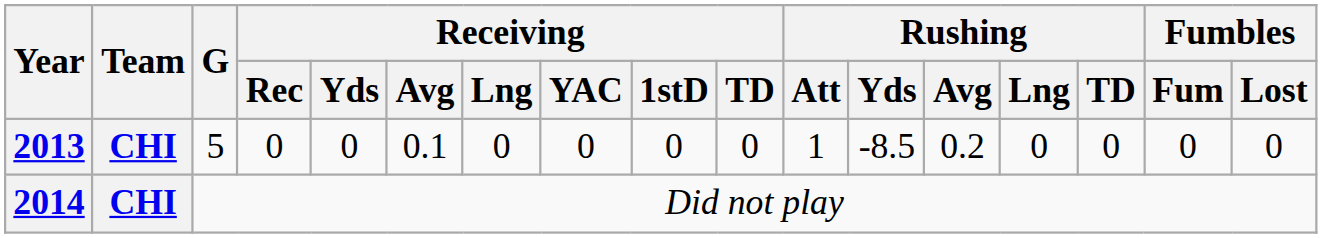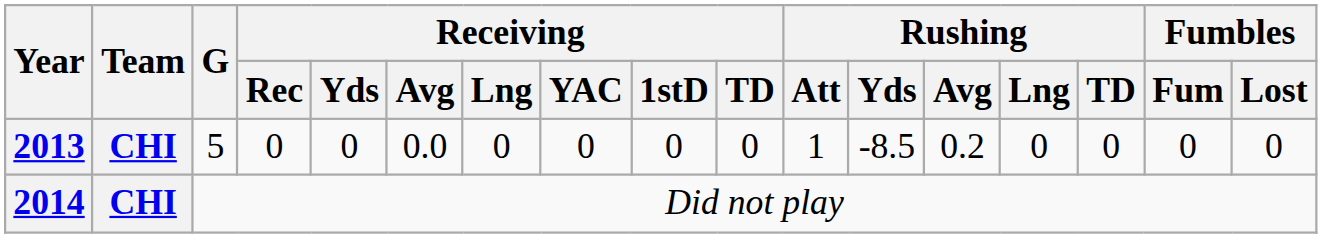(425, 145) 0.1 -> (425, 145) 0.0
